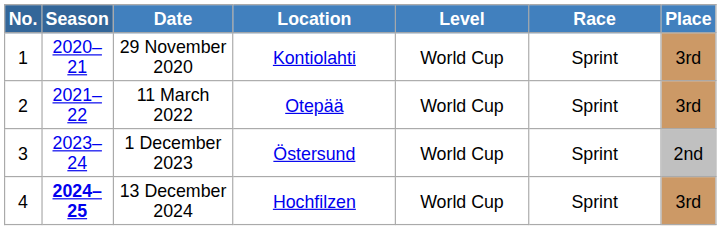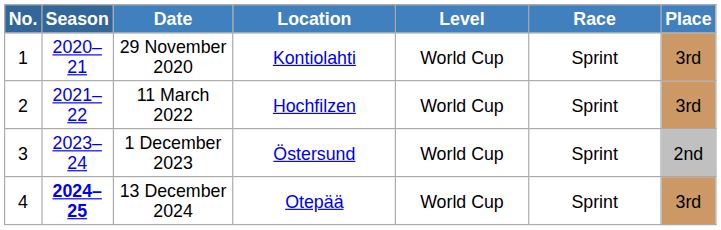(314, 105) Otepää -> (314, 105) Hochfilzen
(314, 201) Hochfilzen -> (314, 201) Otepää
